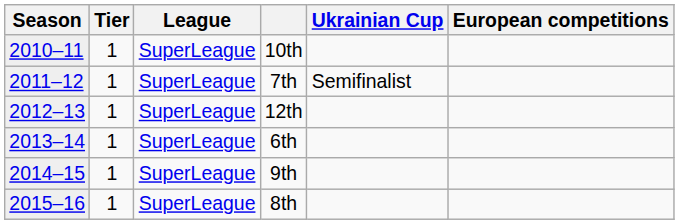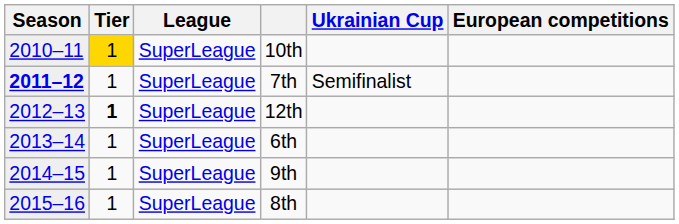(112, 50) no background -> (112, 50) gold background
(46, 81) normal -> (47, 81) bold
(112, 112) normal -> (112, 112) bold
